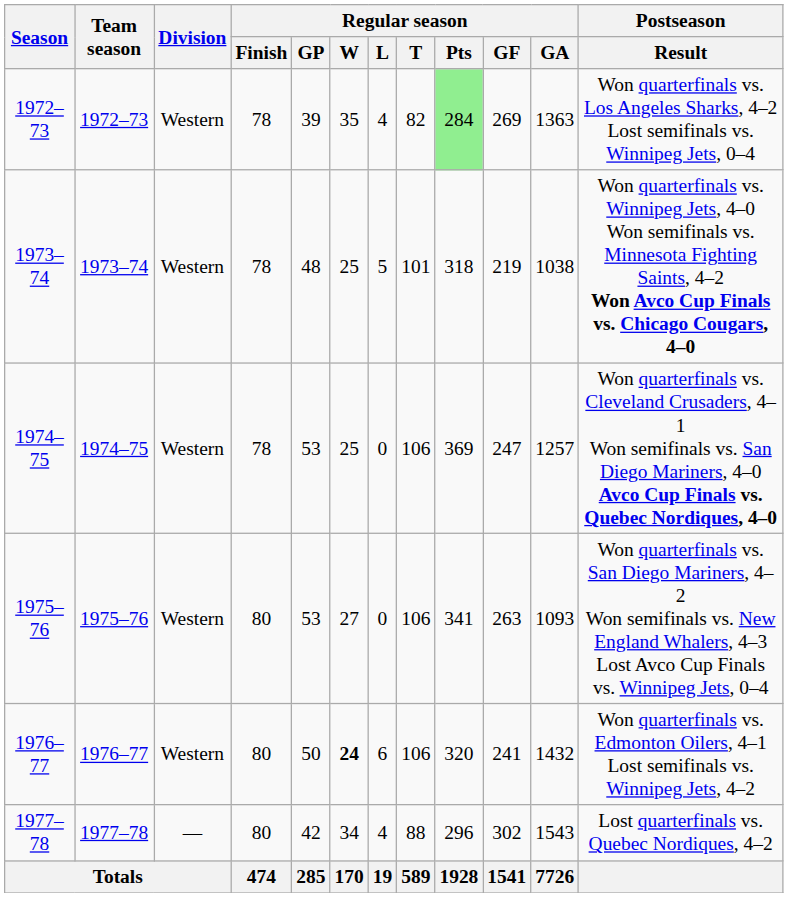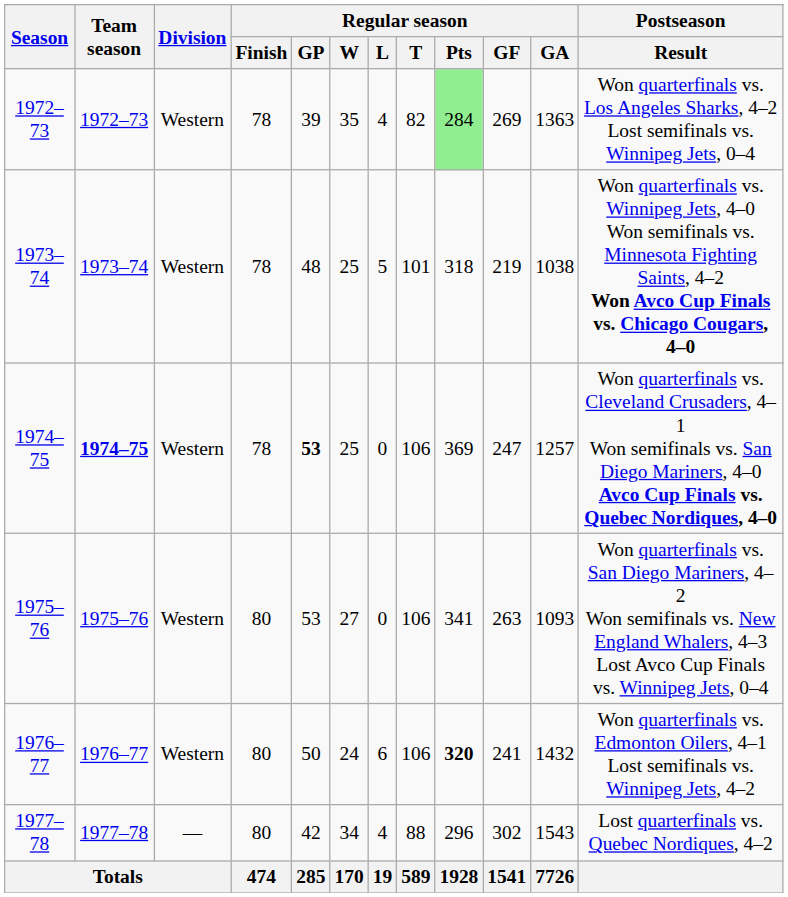(114, 448) normal -> (114, 448) bold
(311, 448) normal -> (311, 448) bold
(349, 754) bold -> (349, 754) normal
(459, 754) normal -> (459, 754) bold
